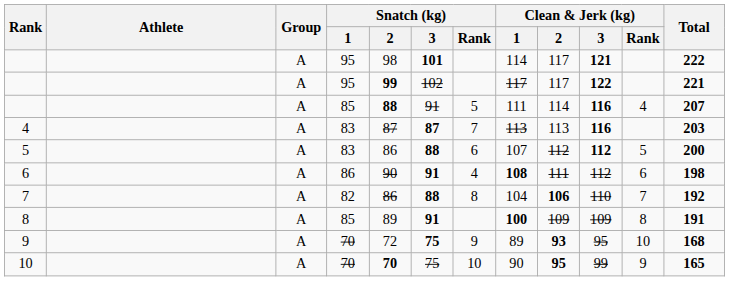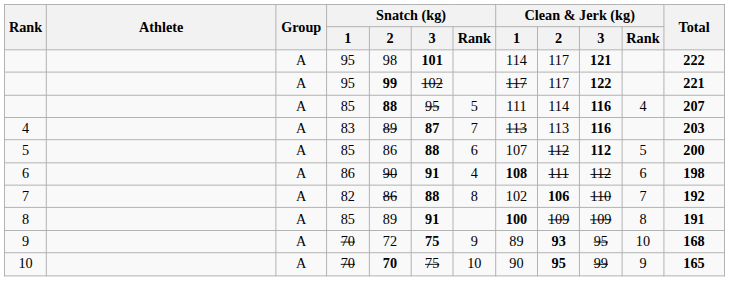(432, 106) 91 -> (432, 106) 95
(390, 128) 87 -> (390, 128) 89
(348, 151) 83 -> (348, 151) 85
(516, 196) 104 -> (516, 196) 102
